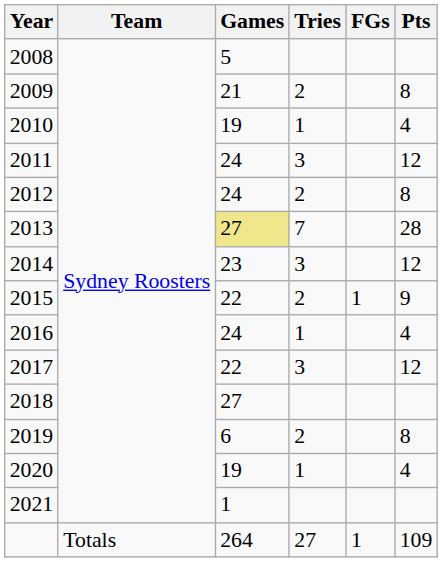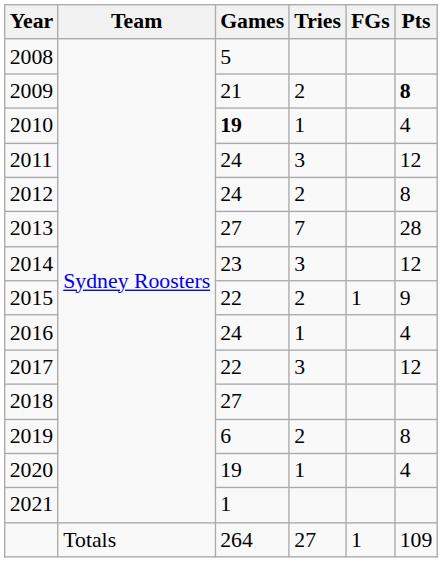(405, 90) normal -> (405, 90) bold
(231, 125) normal -> (231, 125) bold
(231, 228) khaki background -> (231, 228) no background
